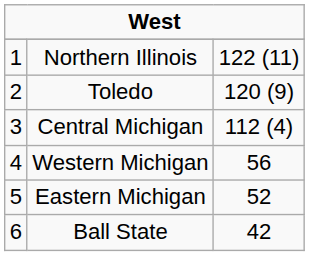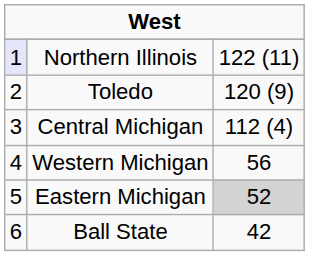(16, 57) no background -> (16, 57) lavender background
(259, 197) no background -> (259, 197) lightgrey background
